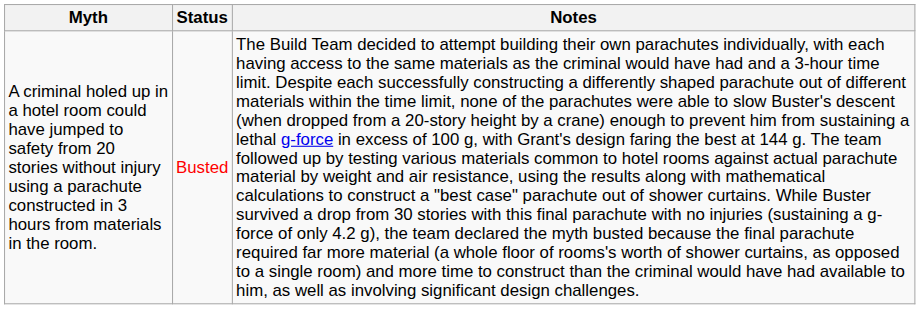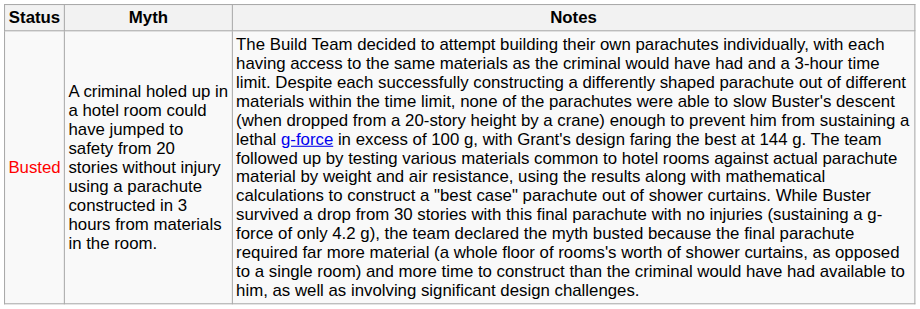columns swapped: (88, 17) <-> (202, 17)
